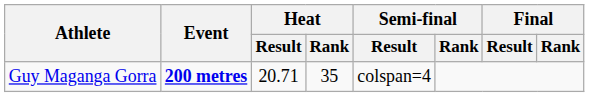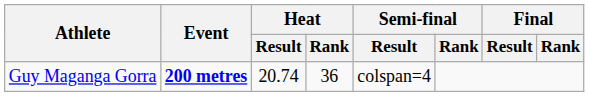(279, 76) 20.71 -> (279, 76) 20.74
(329, 76) 35 -> (329, 76) 36
